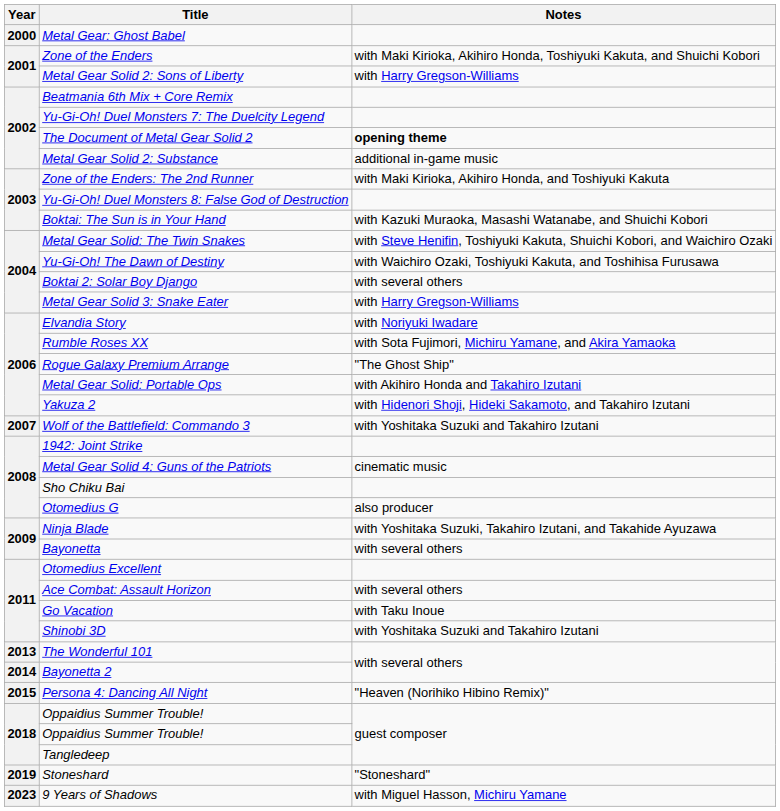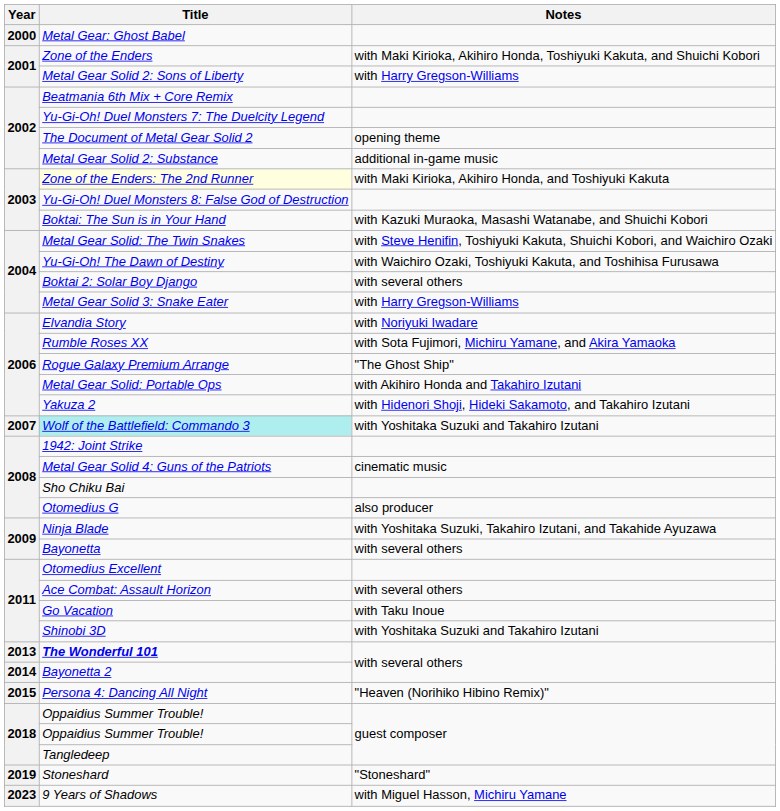(401, 138) bold -> (397, 138) normal
(148, 179) no background -> (148, 179) lightyellow background
(146, 425) no background -> (146, 425) paleturquoise background
(97, 651) normal -> (100, 651) bold
